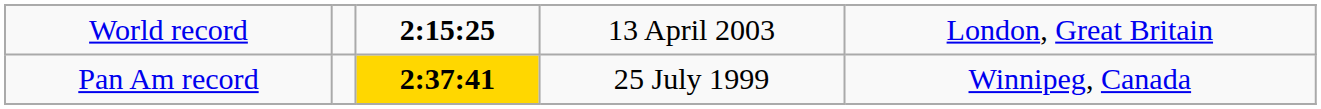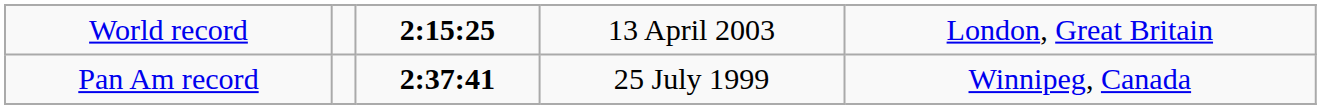(447, 79) gold background -> (447, 79) no background
